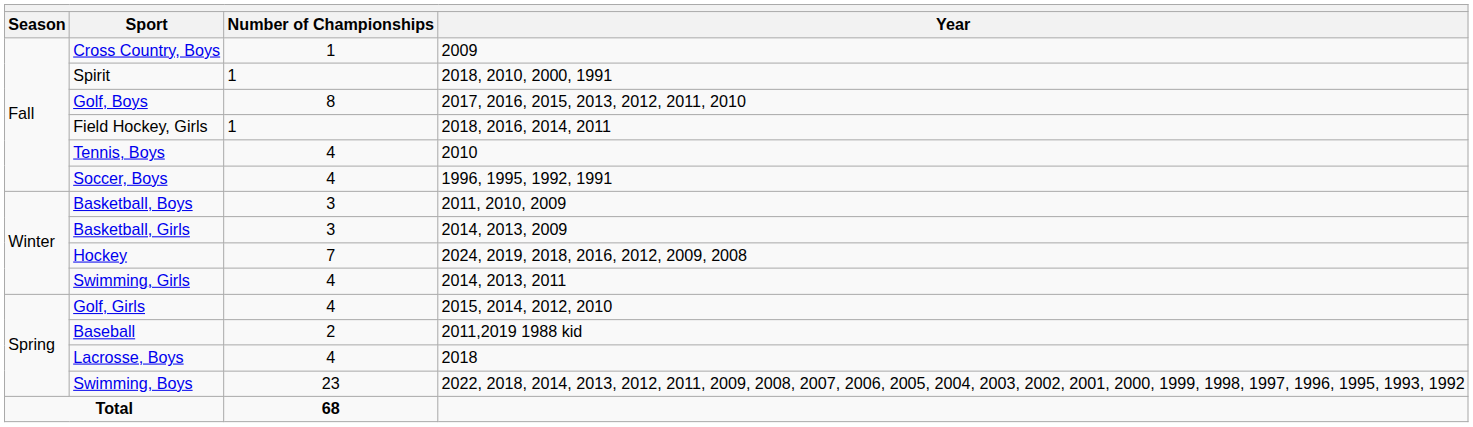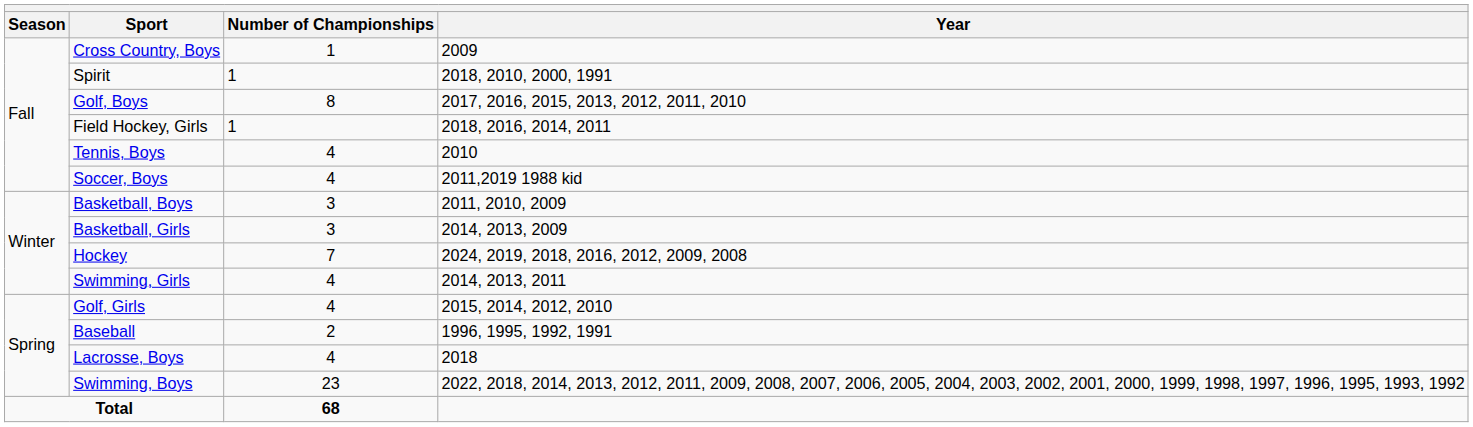(527, 178) 1996, 1995, 1992, 1991 -> (512, 178) 2011,2019 1988 kid
(512, 332) 2011,2019 1988 kid -> (527, 332) 1996, 1995, 1992, 1991
